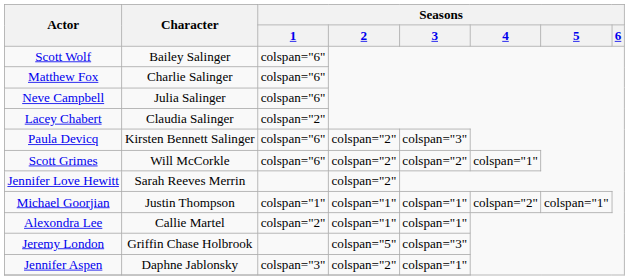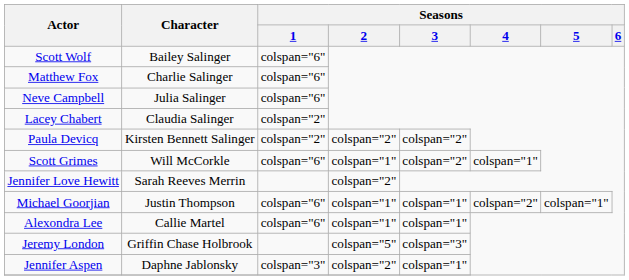(293, 139) colspan="6" -> (293, 139) colspan="2"
(435, 139) colspan="3" -> (435, 139) colspan="2"
(364, 160) colspan="2" -> (364, 160) colspan="1"
(293, 202) colspan="1" -> (293, 202) colspan="6"
(293, 222) colspan="2" -> (293, 222) colspan="6"
